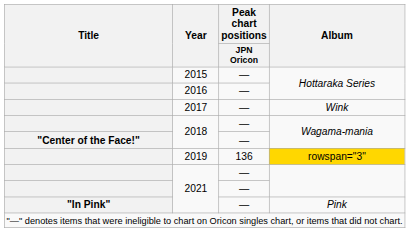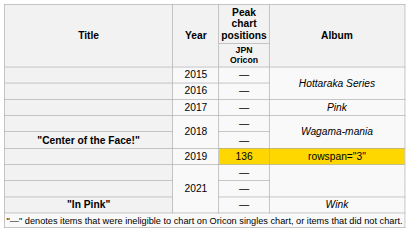(337, 107) Wink -> (337, 107) Pink
(244, 156) no background -> (244, 156) gold background
(337, 205) Pink -> (337, 205) Wink
